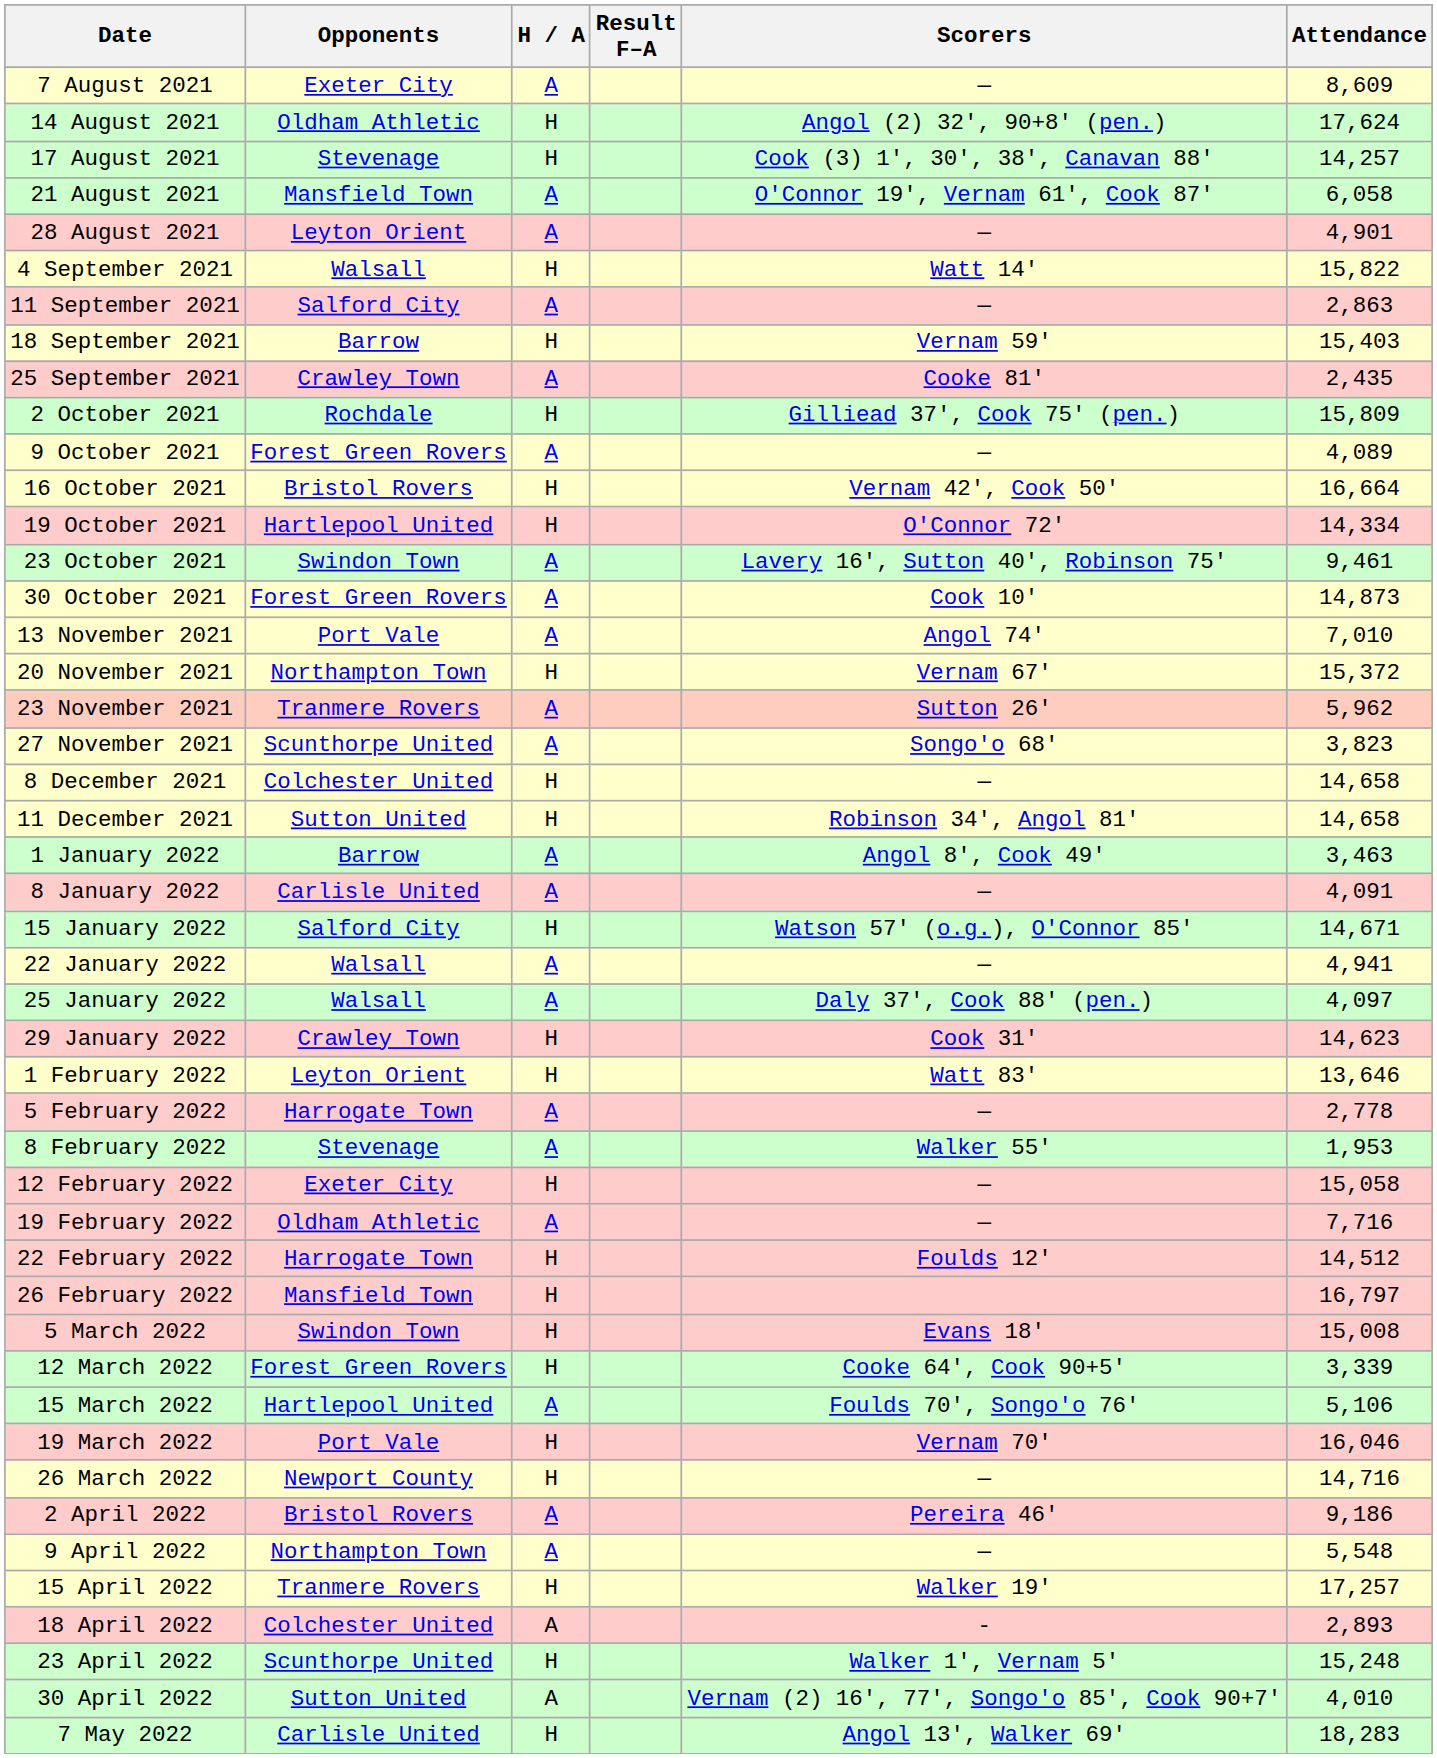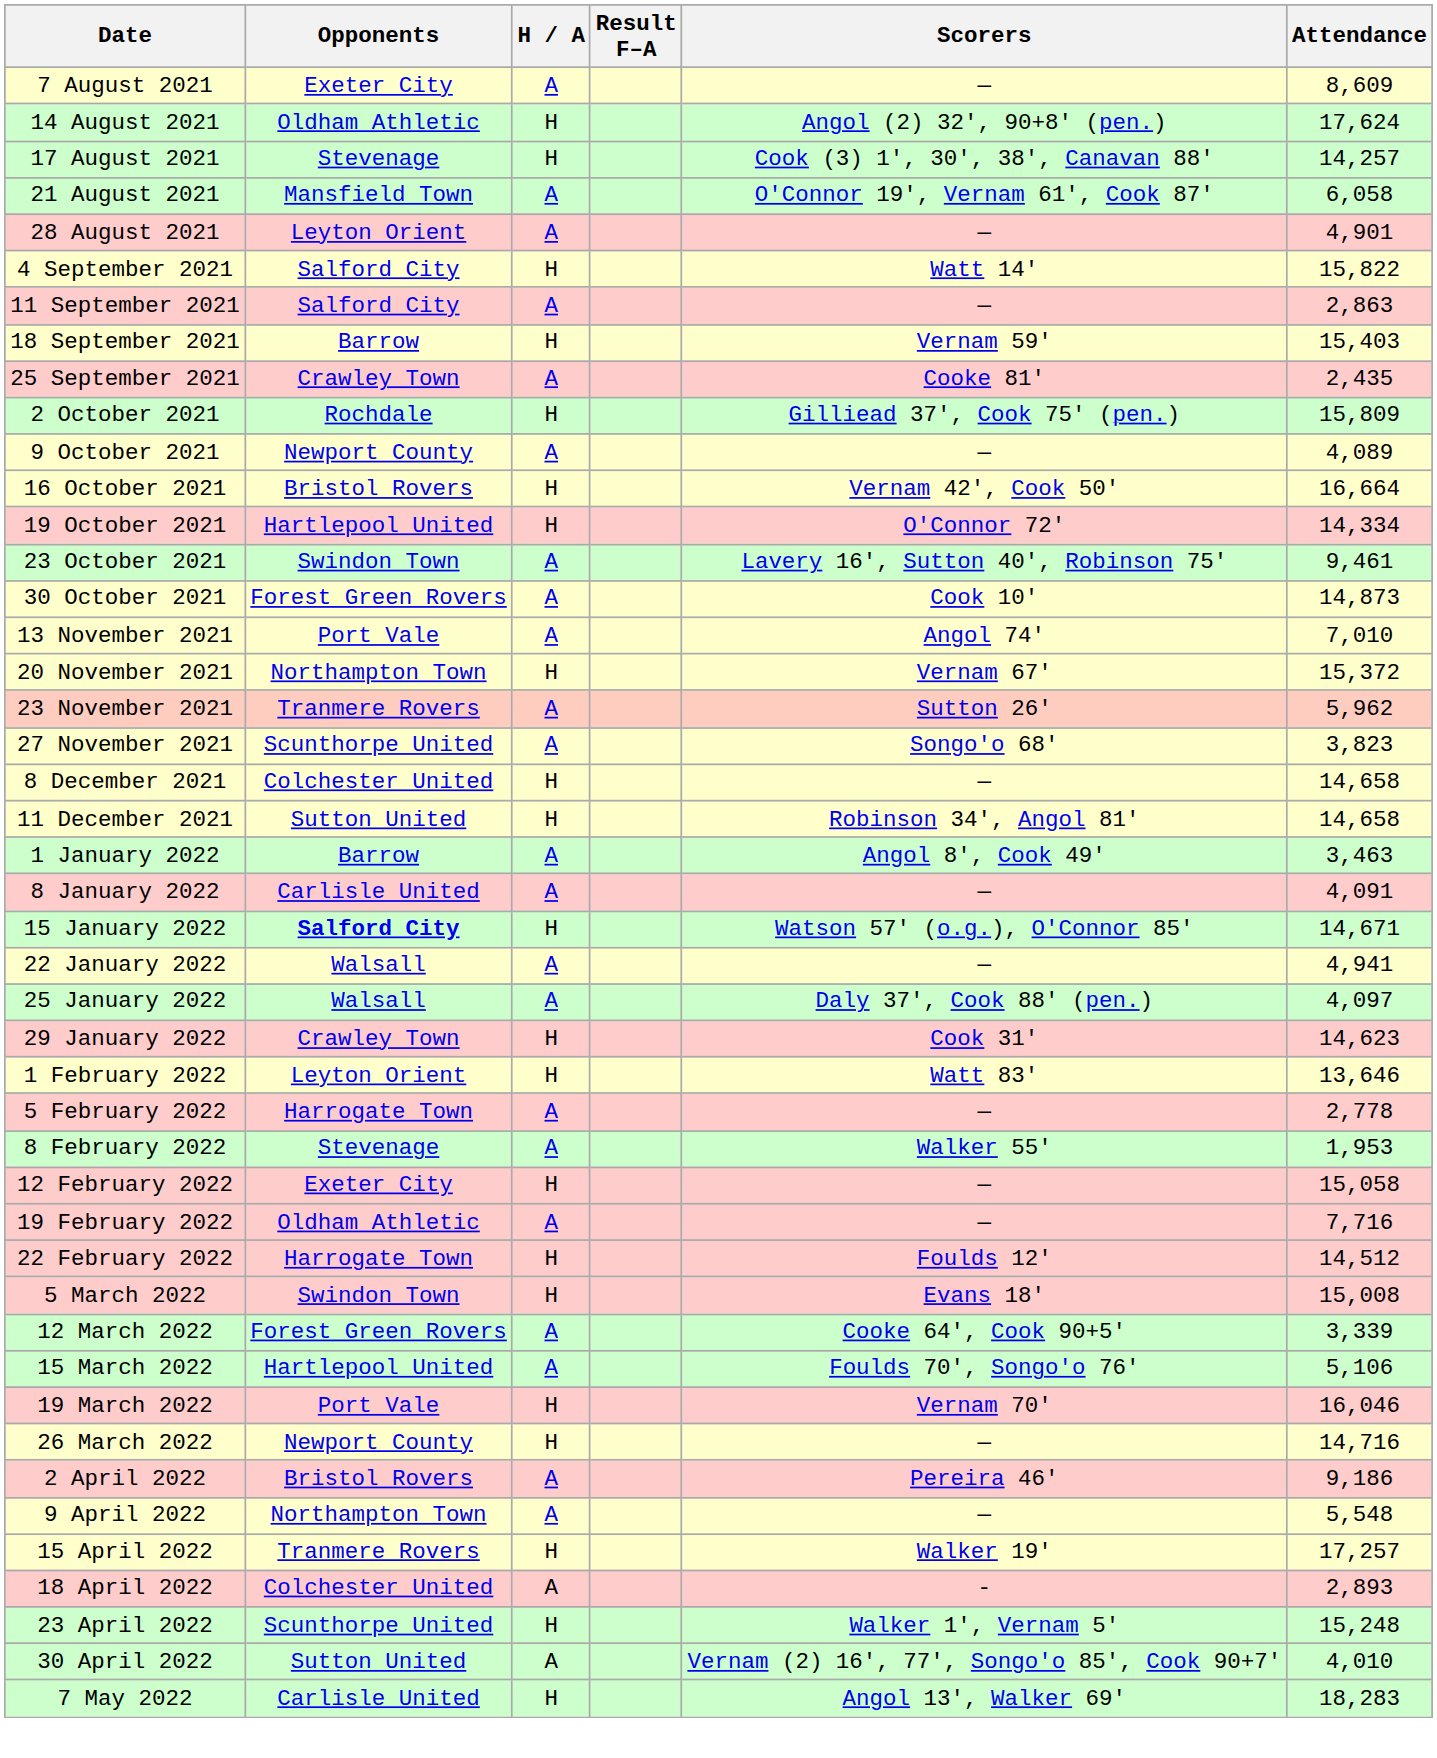(379, 269) Walsall -> (379, 269) Salford City
(379, 452) Forest Green Rovers -> (379, 452) Newport County
(379, 929) normal -> (379, 929) bold
- row: (125, 1295)
(551, 1369) H -> (551, 1332) A
